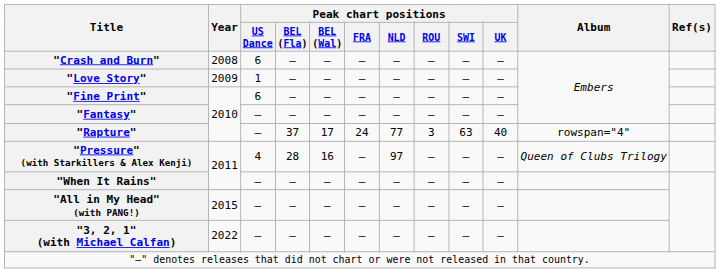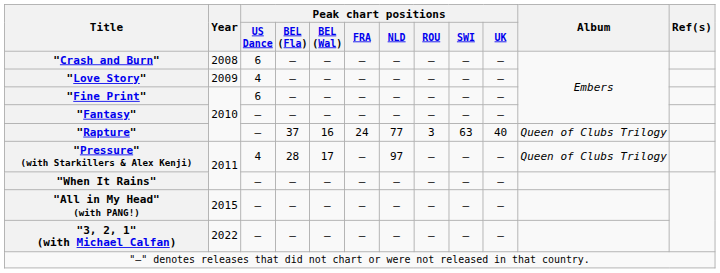(258, 78) 1 -> (258, 78) 4
(327, 132) 17 -> (327, 132) 16
(594, 132) rowspan="4" -> (594, 132) Queen of Clubs Trilogy
(327, 156) 16 -> (327, 156) 17
